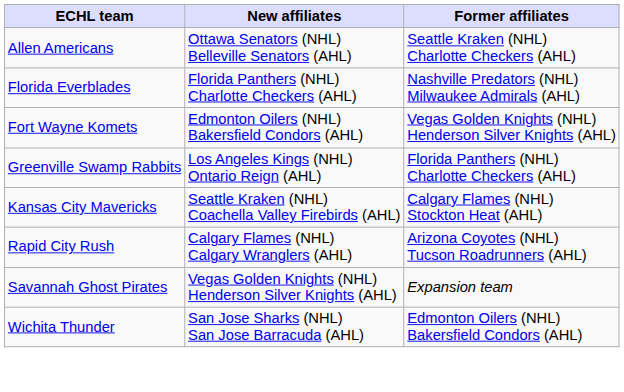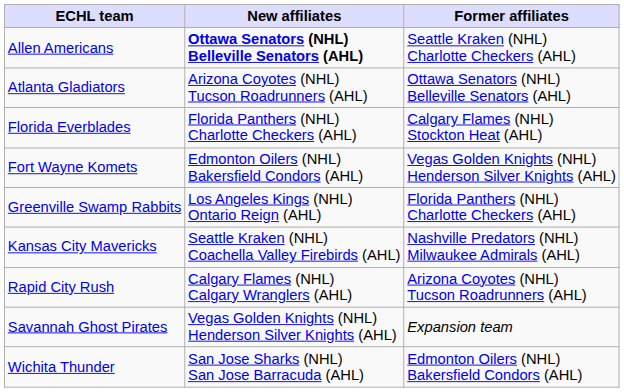(270, 47) normal -> (276, 47) bold
+ row: (66, 87)
(494, 87) Nashville Predators (NHL) Milwaukee Admirals (AHL) -> (481, 127) Calgary Flames (NHL) Stockton Heat (AHL)
(481, 207) Calgary Flames (NHL) Stockton Heat (AHL) -> (494, 247) Nashville Predators (NHL) Milwaukee Admirals (AHL)
